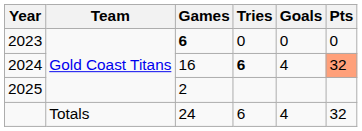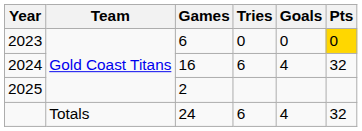(183, 41) bold -> (183, 41) normal
(334, 41) no background -> (334, 41) gold background
(241, 65) bold -> (241, 65) normal
(338, 65) lightsalmon background -> (338, 65) no background
